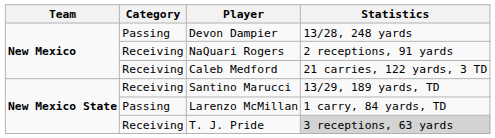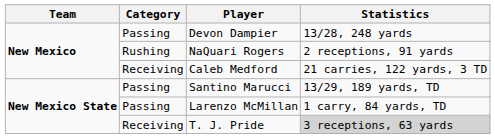(153, 51) Receiving -> (146, 51) Rushing
(153, 88) Receiving -> (146, 88) Passing
